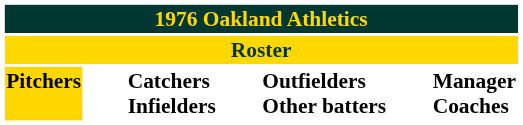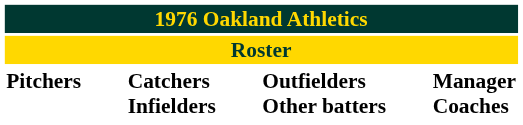(44, 80) gold background -> (44, 80) no background
